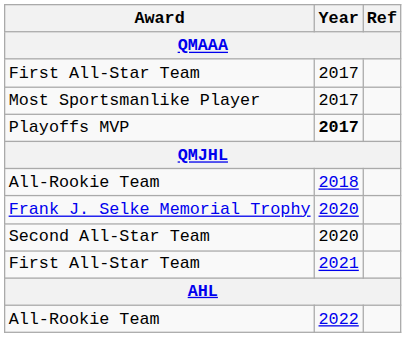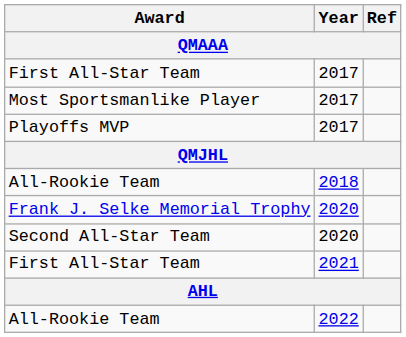(339, 128) bold -> (339, 128) normal
